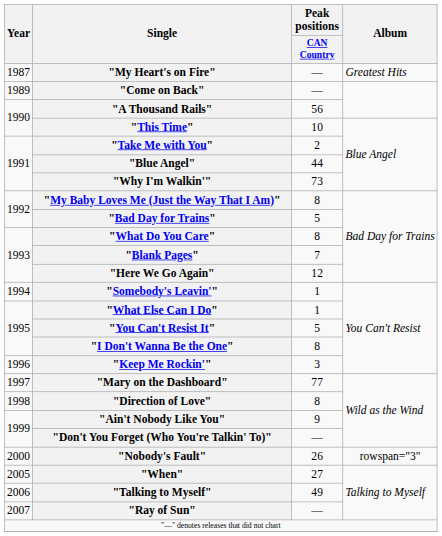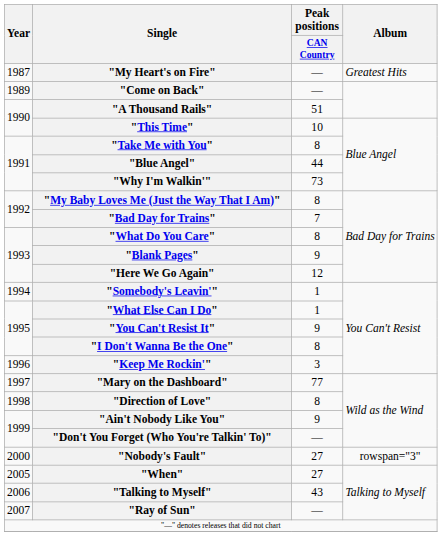(317, 108) 56 -> (317, 108) 51
(317, 145) 2 -> (317, 145) 8
(317, 218) 5 -> (317, 218) 7
(317, 255) 7 -> (317, 255) 9
(317, 328) 5 -> (317, 328) 9
(317, 456) 26 -> (317, 456) 27
(317, 492) 49 -> (317, 492) 43
